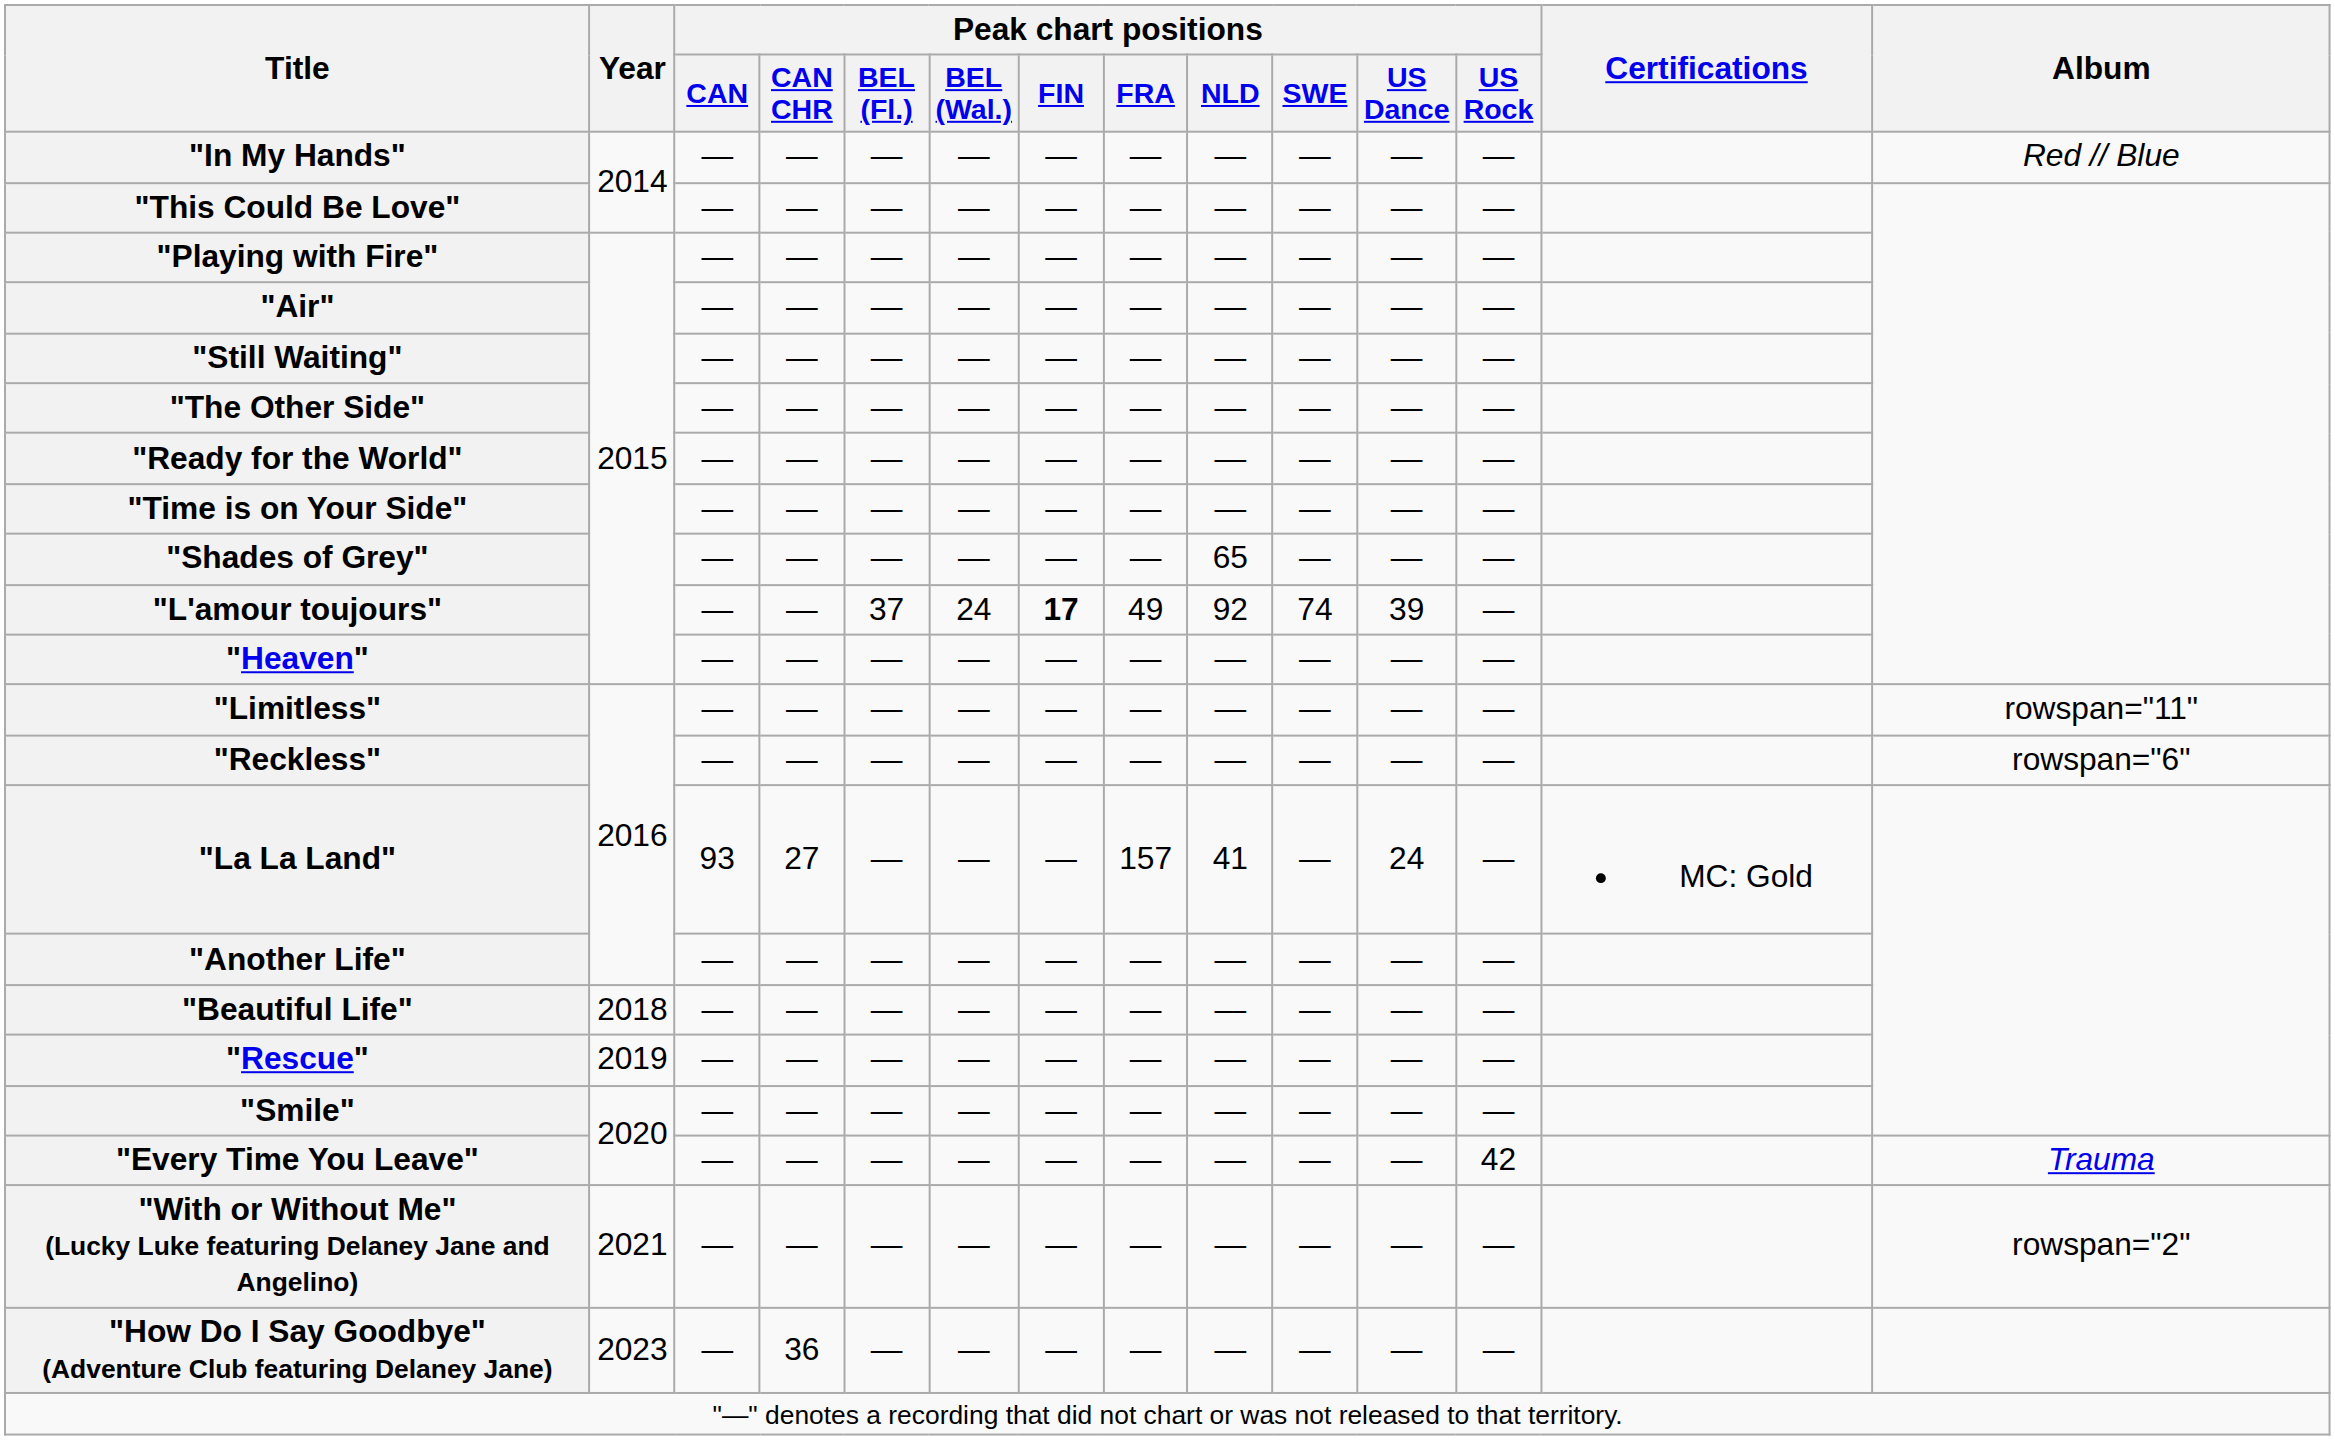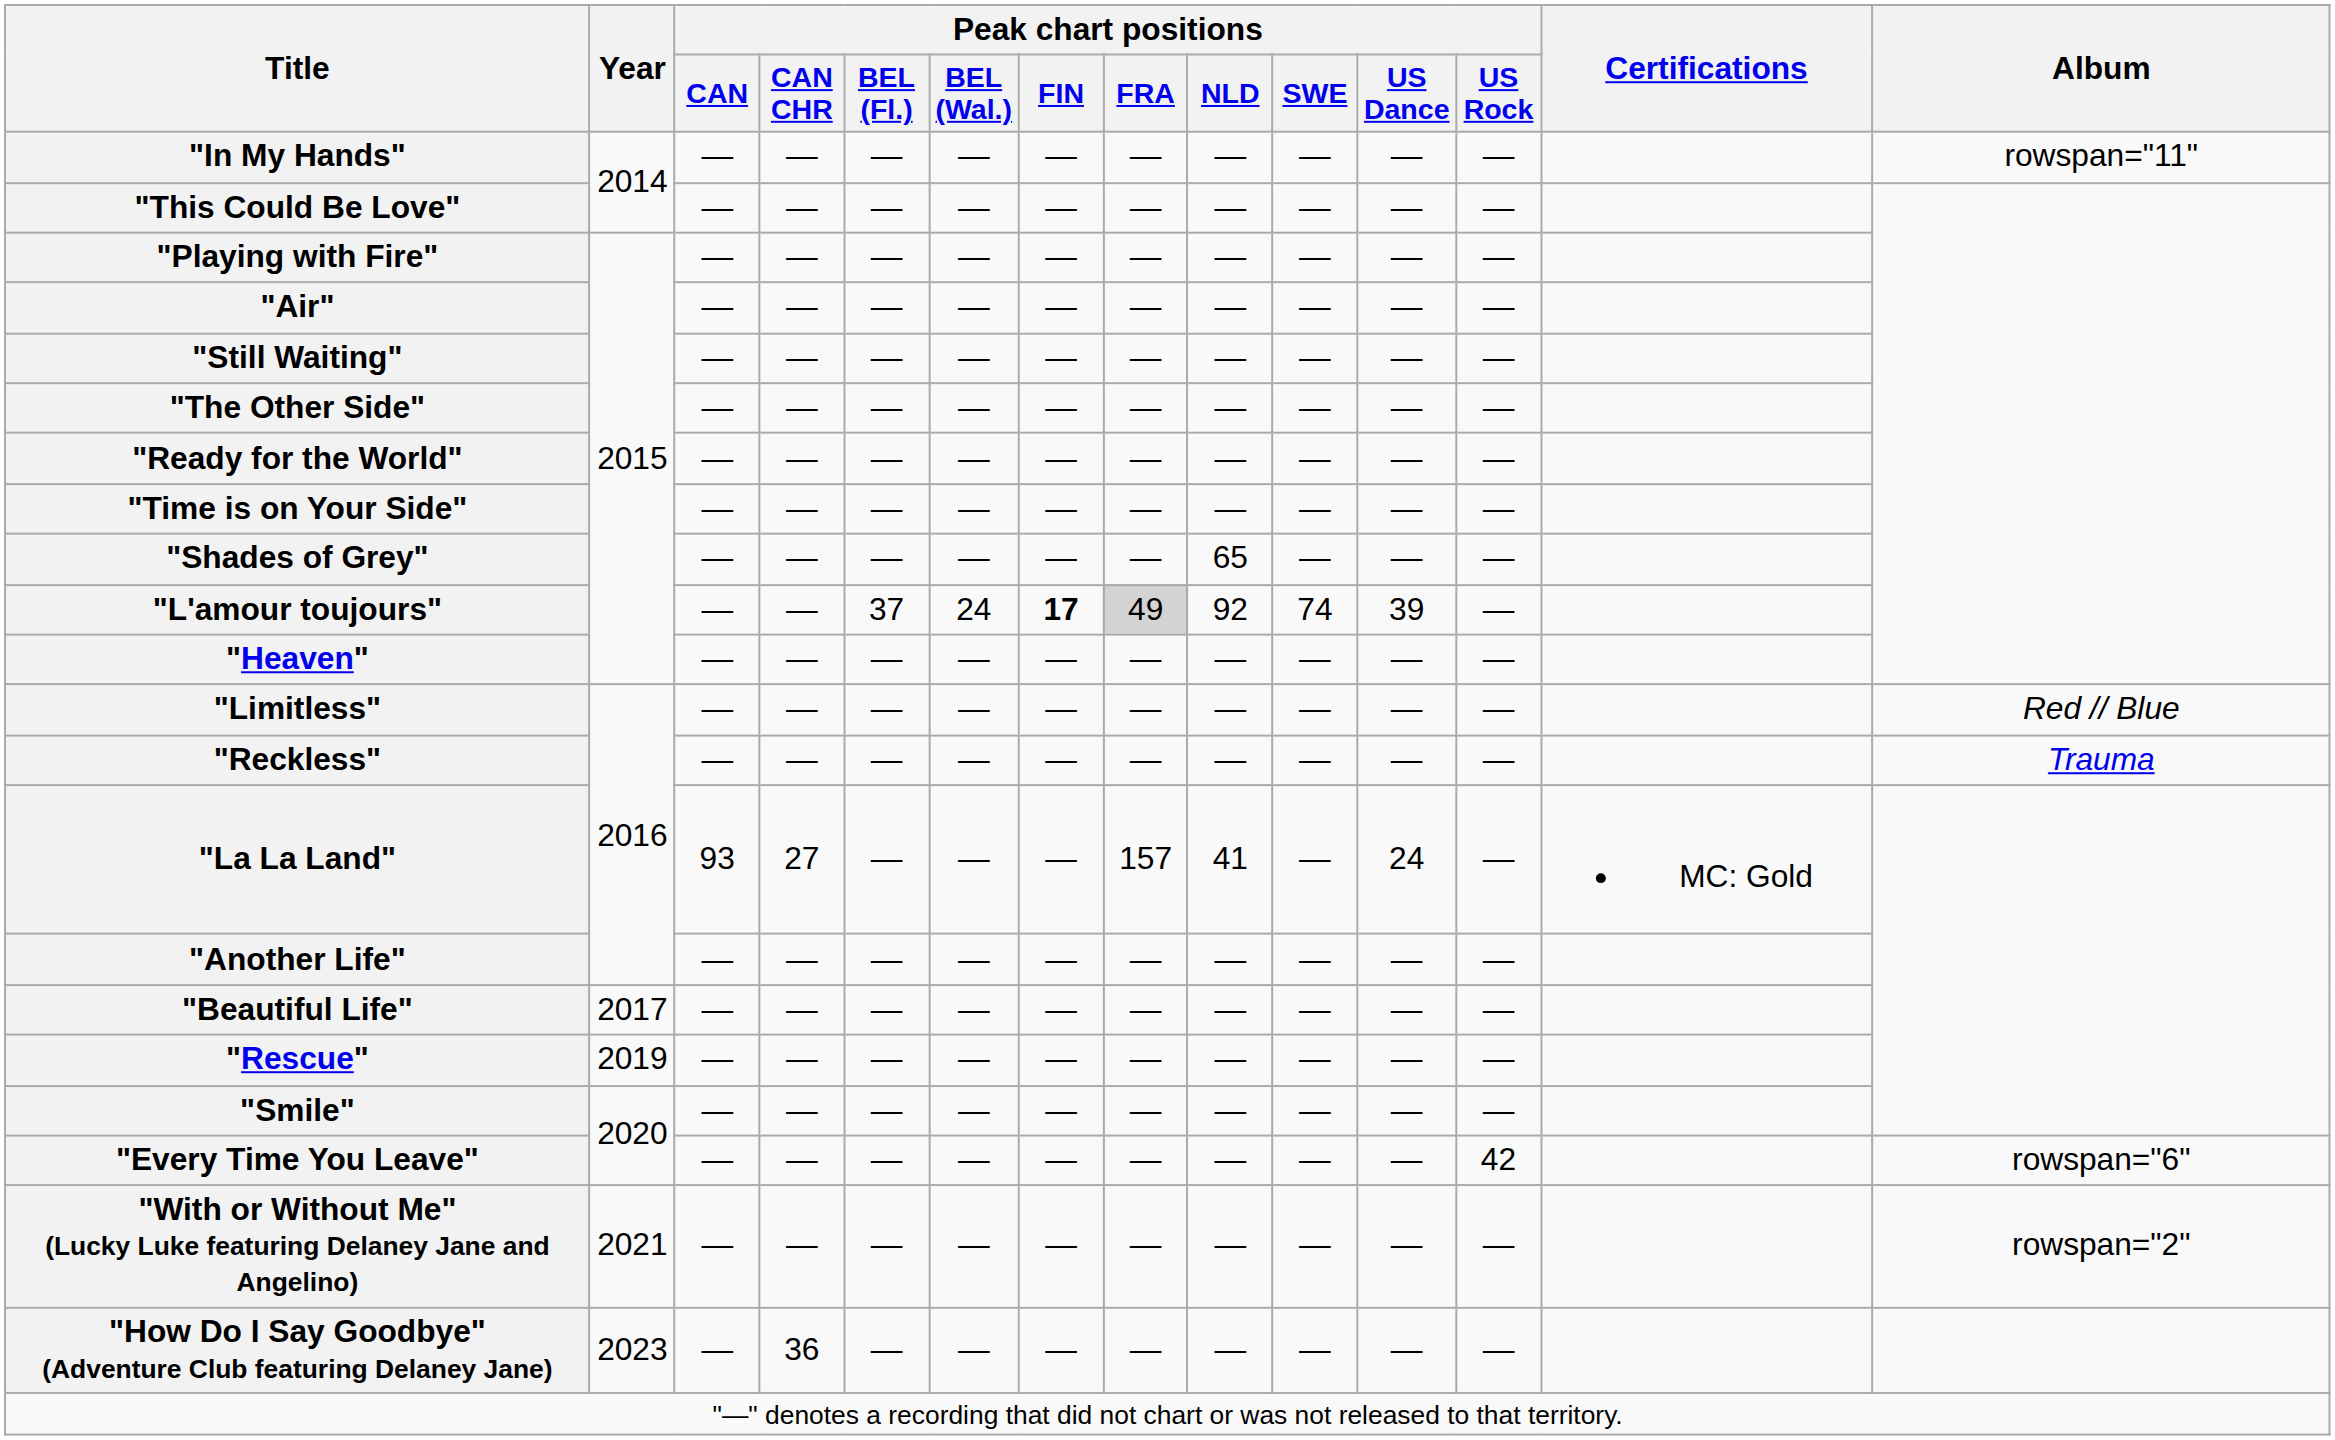(2101, 156) Red // Blue -> (2101, 156) rowspan="11"
(1146, 608) no background -> (1146, 608) lightgrey background
(2101, 709) rowspan="11" -> (2101, 709) Red // Blue
(2101, 759) rowspan="6" -> (2101, 759) Trauma
(632, 1009) 2018 -> (632, 1009) 2017
(2101, 1159) Trauma -> (2101, 1159) rowspan="6"
